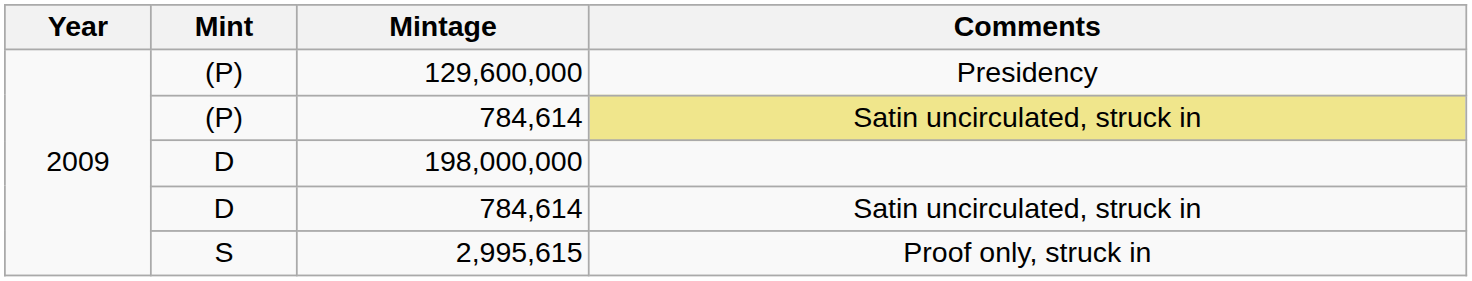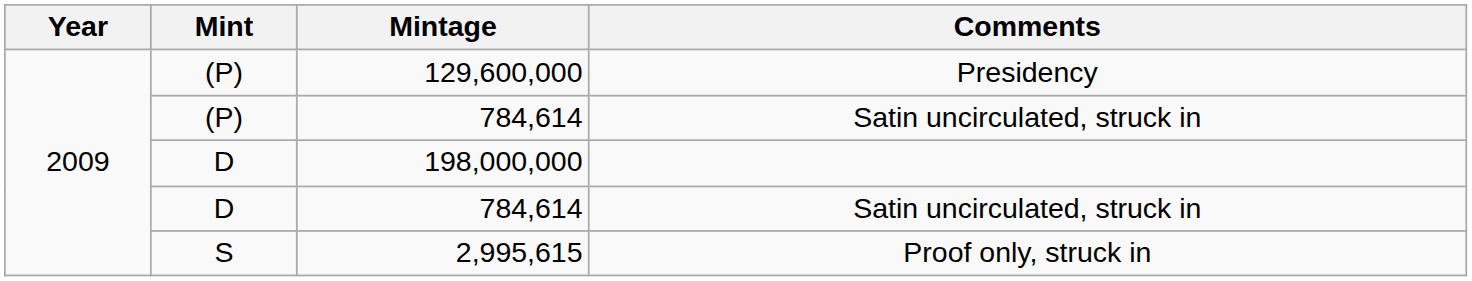(1027, 117) khaki background -> (1027, 117) no background
